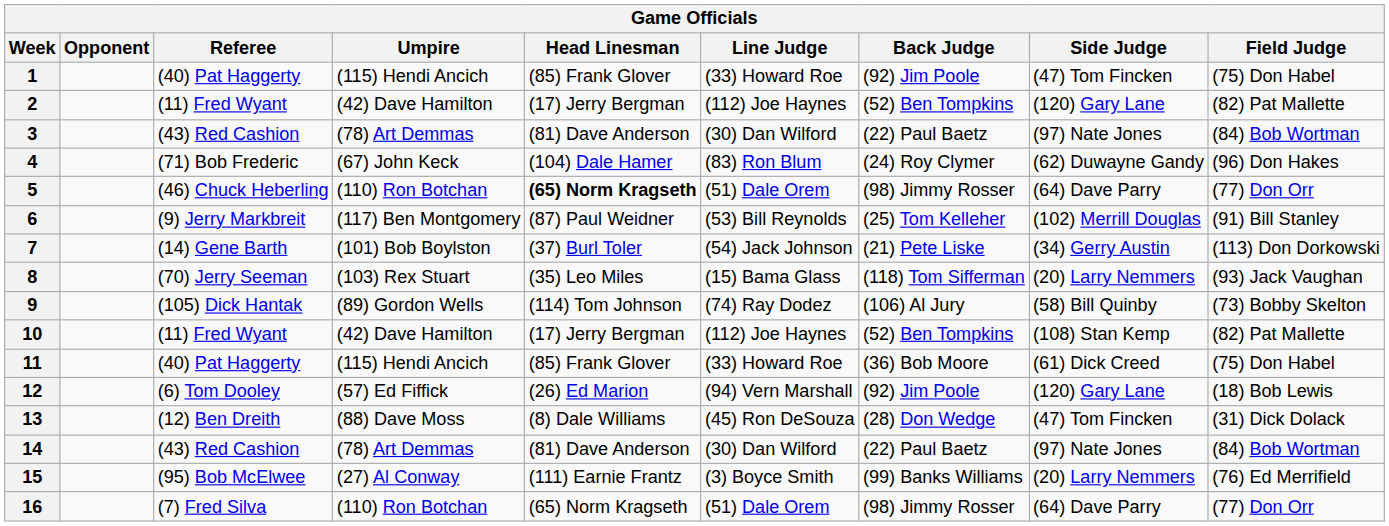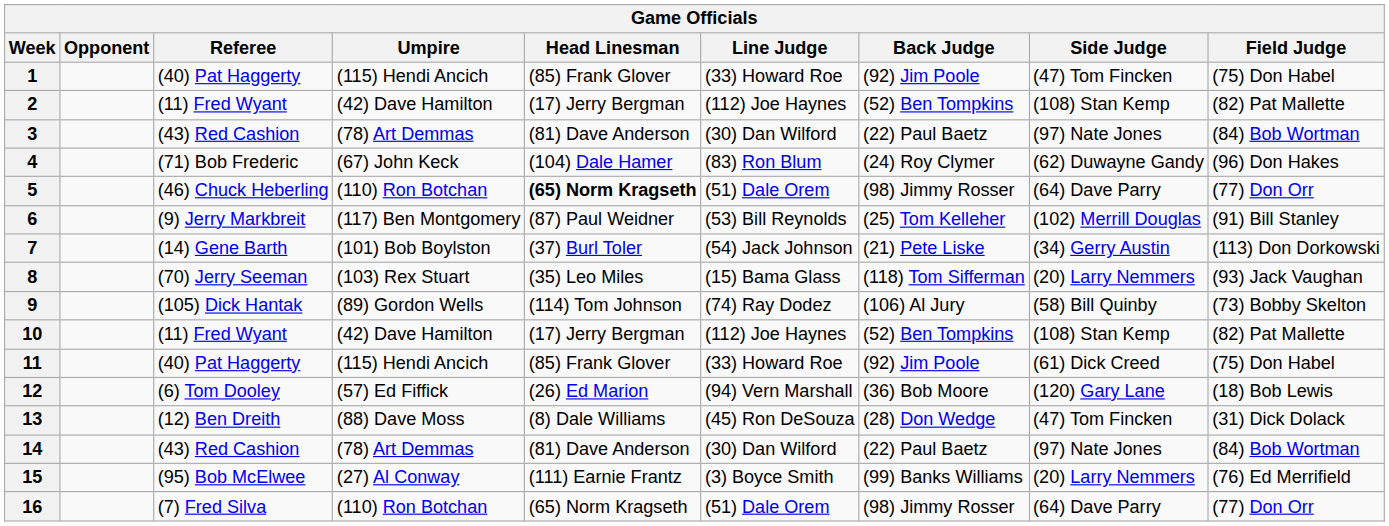(1099, 104) (120) Gary Lane -> (1101, 104) (108) Stan Kemp
(926, 362) (36) Bob Moore -> (921, 362) (92) Jim Poole
(921, 391) (92) Jim Poole -> (926, 391) (36) Bob Moore
